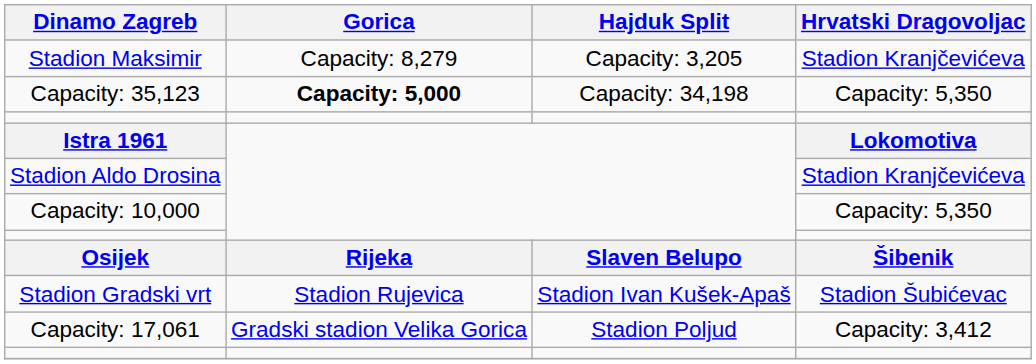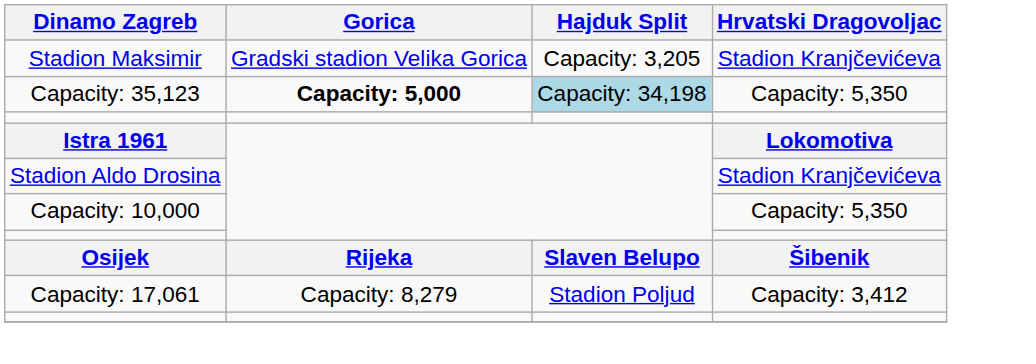(379, 58) Capacity: 8,279 -> (379, 58) Gradski stadion Velika Gorica
(664, 93) no background -> (622, 93) lightblue background
- row: (115, 293)
(379, 329) Gradski stadion Velika Gorica -> (379, 293) Capacity: 8,279
